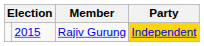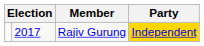(27, 32) 2015 -> (27, 32) 2017
